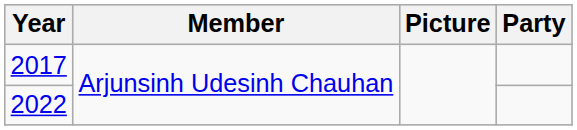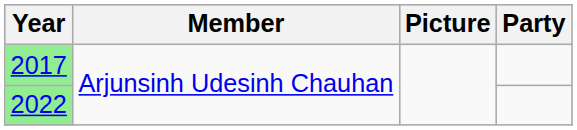(39, 64) no background -> (39, 64) lightgreen background
(39, 104) no background -> (39, 104) lightgreen background
